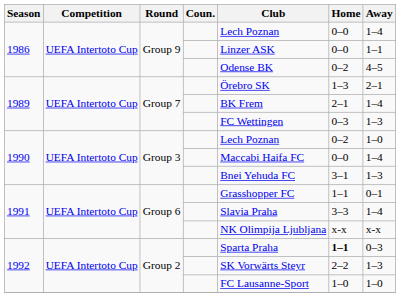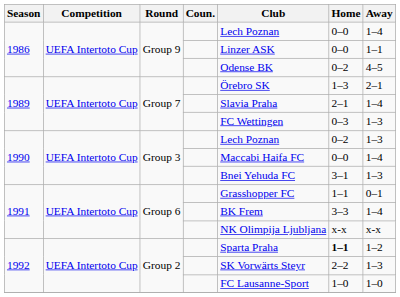(242, 103) BK Frem -> (249, 103) Slavia Praha
(374, 139) 1–0 -> (374, 139) 1–3
(249, 211) Slavia Praha -> (242, 211) BK Frem
(374, 247) 0–3 -> (374, 247) 1–2
